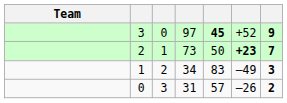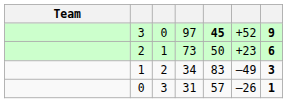(246, 51) bold -> (246, 51) normal
(271, 51) 7 -> (271, 51) 6
(271, 88) 2 -> (271, 88) 1
